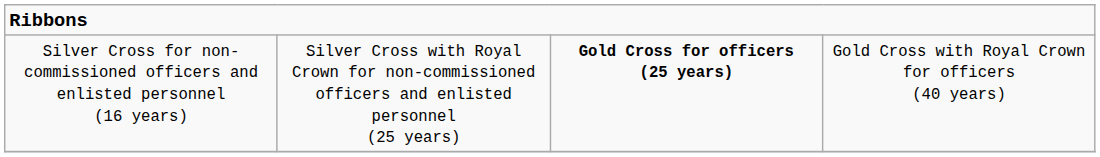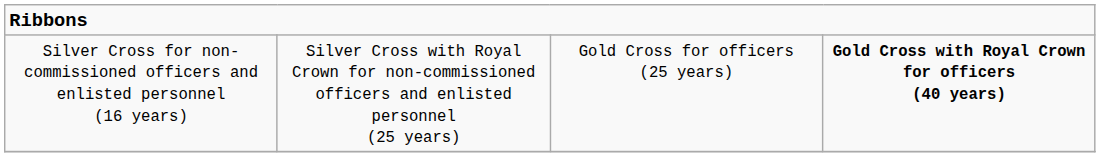(686, 61) bold -> (686, 62) normal
(959, 73) normal -> (959, 72) bold
